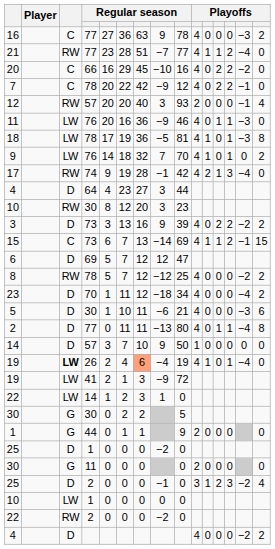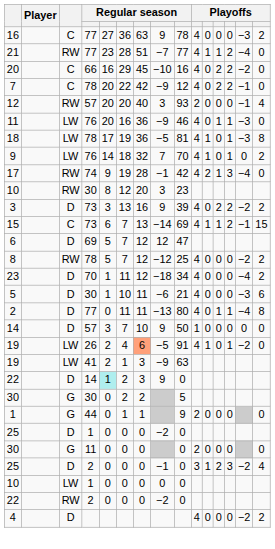- row: (13, 190)
(71, 363) bold -> (71, 345) normal
(162, 363) −4 -> (162, 345) −5
(183, 363) 19 -> (183, 345) 91
(244, 363) −4 -> (244, 345) −2
(183, 380) 72 -> (183, 363) 63
(71, 397) LW -> (71, 380) D
(108, 397) no background -> (108, 380) paleturquoise background
(162, 397) 1 -> (162, 380) 9
